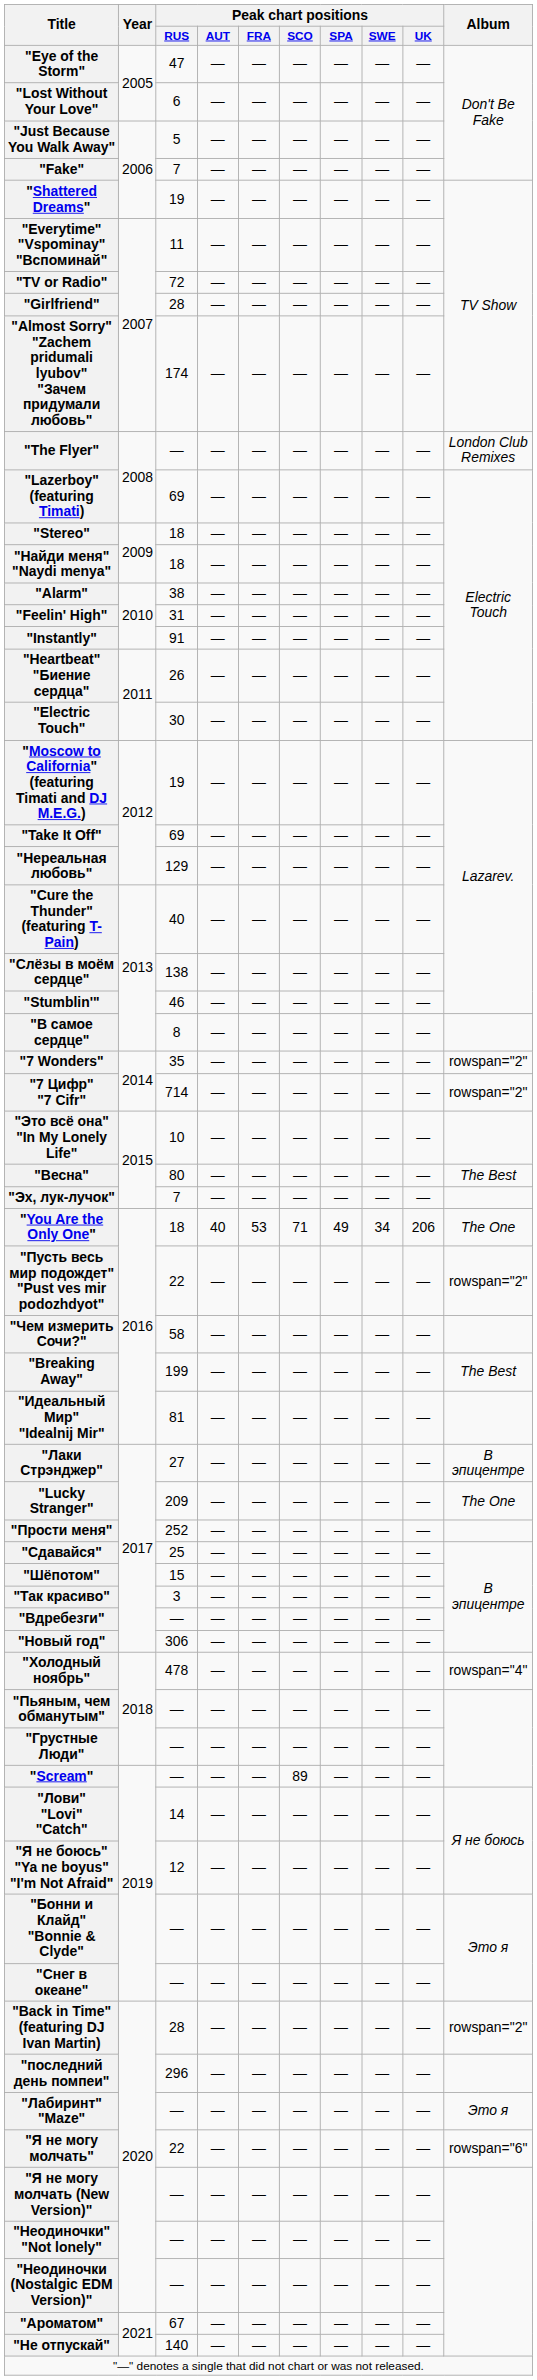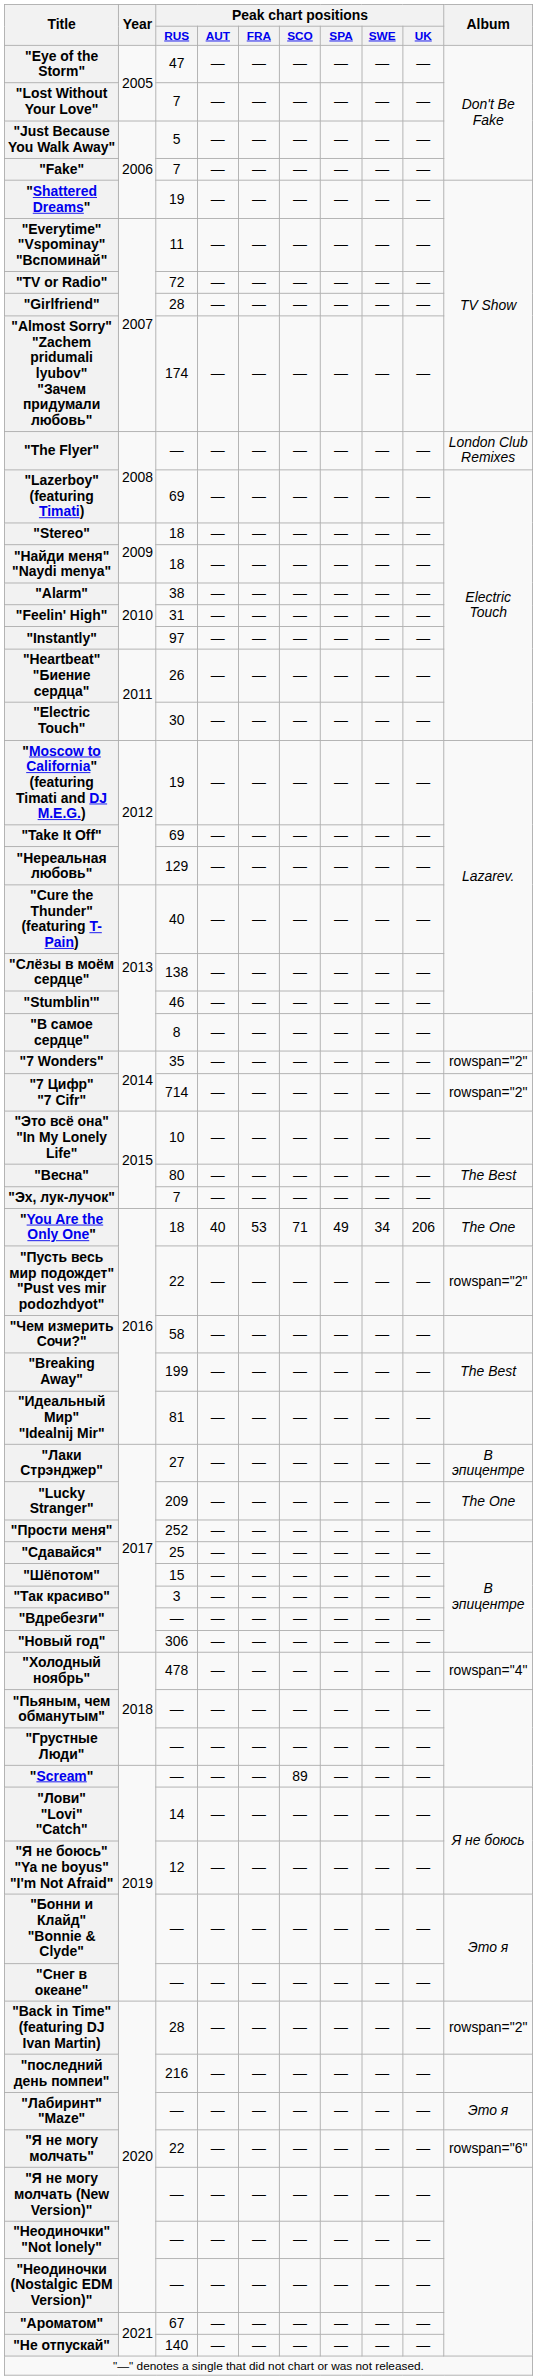(177, 101) 6 -> (177, 101) 7
(177, 637) 91 -> (177, 637) 97
(177, 2073) 296 -> (177, 2073) 216
